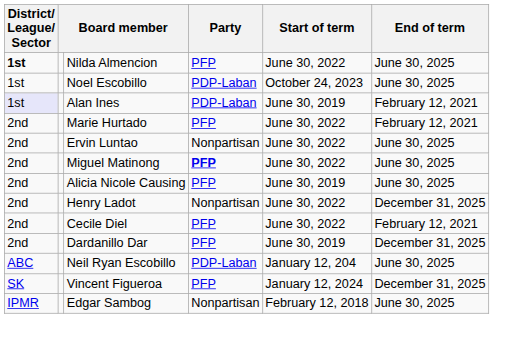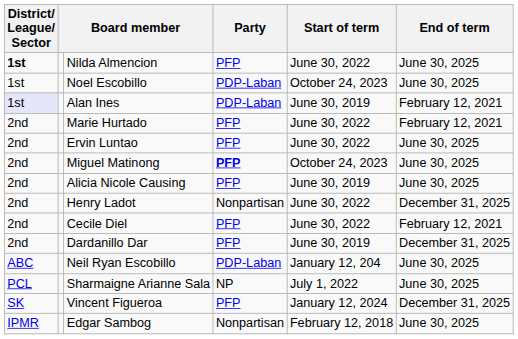(225, 143) Nonpartisan -> (228, 143) PFP
(305, 163) June 30, 2022 -> (339, 163) October 24, 2023
+ row: (138, 283)
